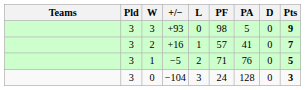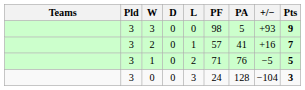columns swapped: (270, 12) <-> (175, 12)
